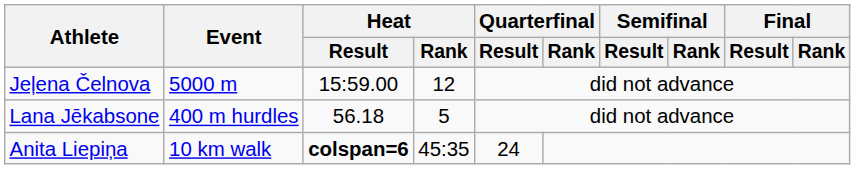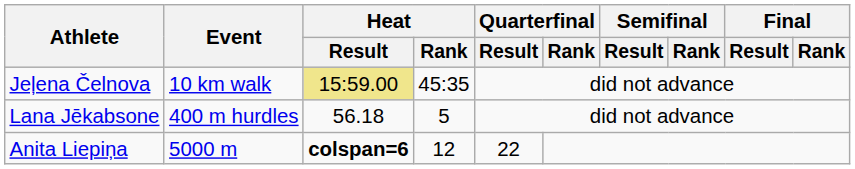(203, 84) 5000 m -> (220, 84) 10 km walk
(358, 84) no background -> (358, 84) khaki background
(444, 84) 12 -> (444, 84) 45:35
(220, 149) 10 km walk -> (203, 149) 5000 m
(444, 149) 45:35 -> (444, 149) 12
(509, 149) 24 -> (509, 149) 22
